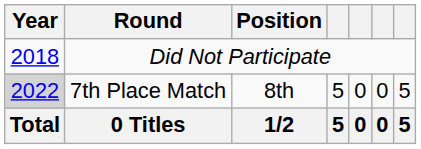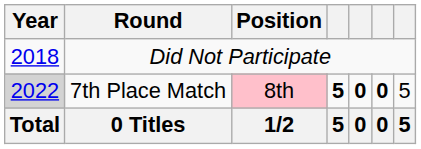(279, 90) no background -> (279, 90) pink background
(338, 90) normal -> (338, 90) bold
(360, 90) normal -> (360, 90) bold
(382, 90) normal -> (382, 90) bold
